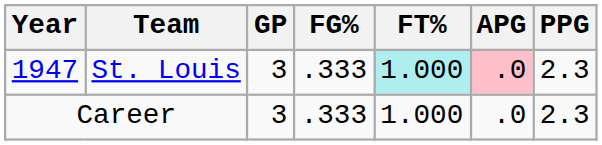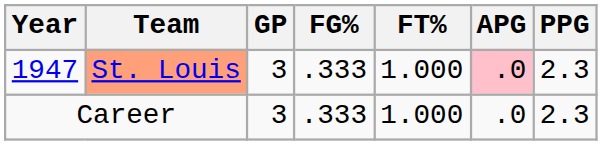(166, 72) no background -> (166, 72) lightsalmon background
(422, 72) paleturquoise background -> (422, 72) no background
